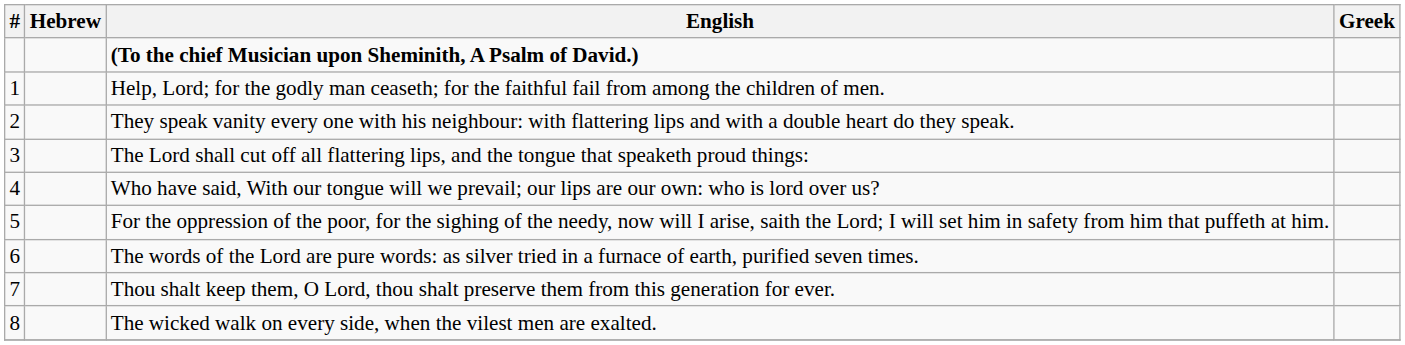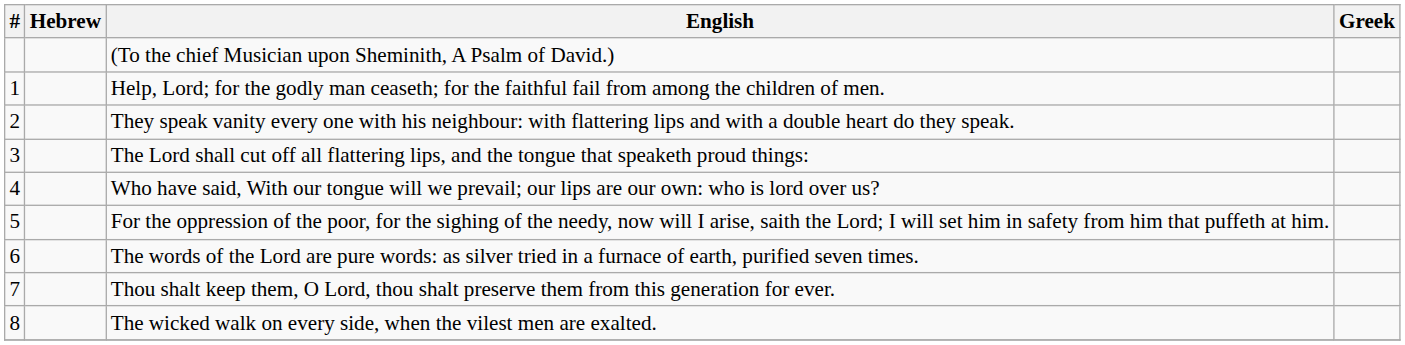(375, 54) bold -> (363, 54) normal
